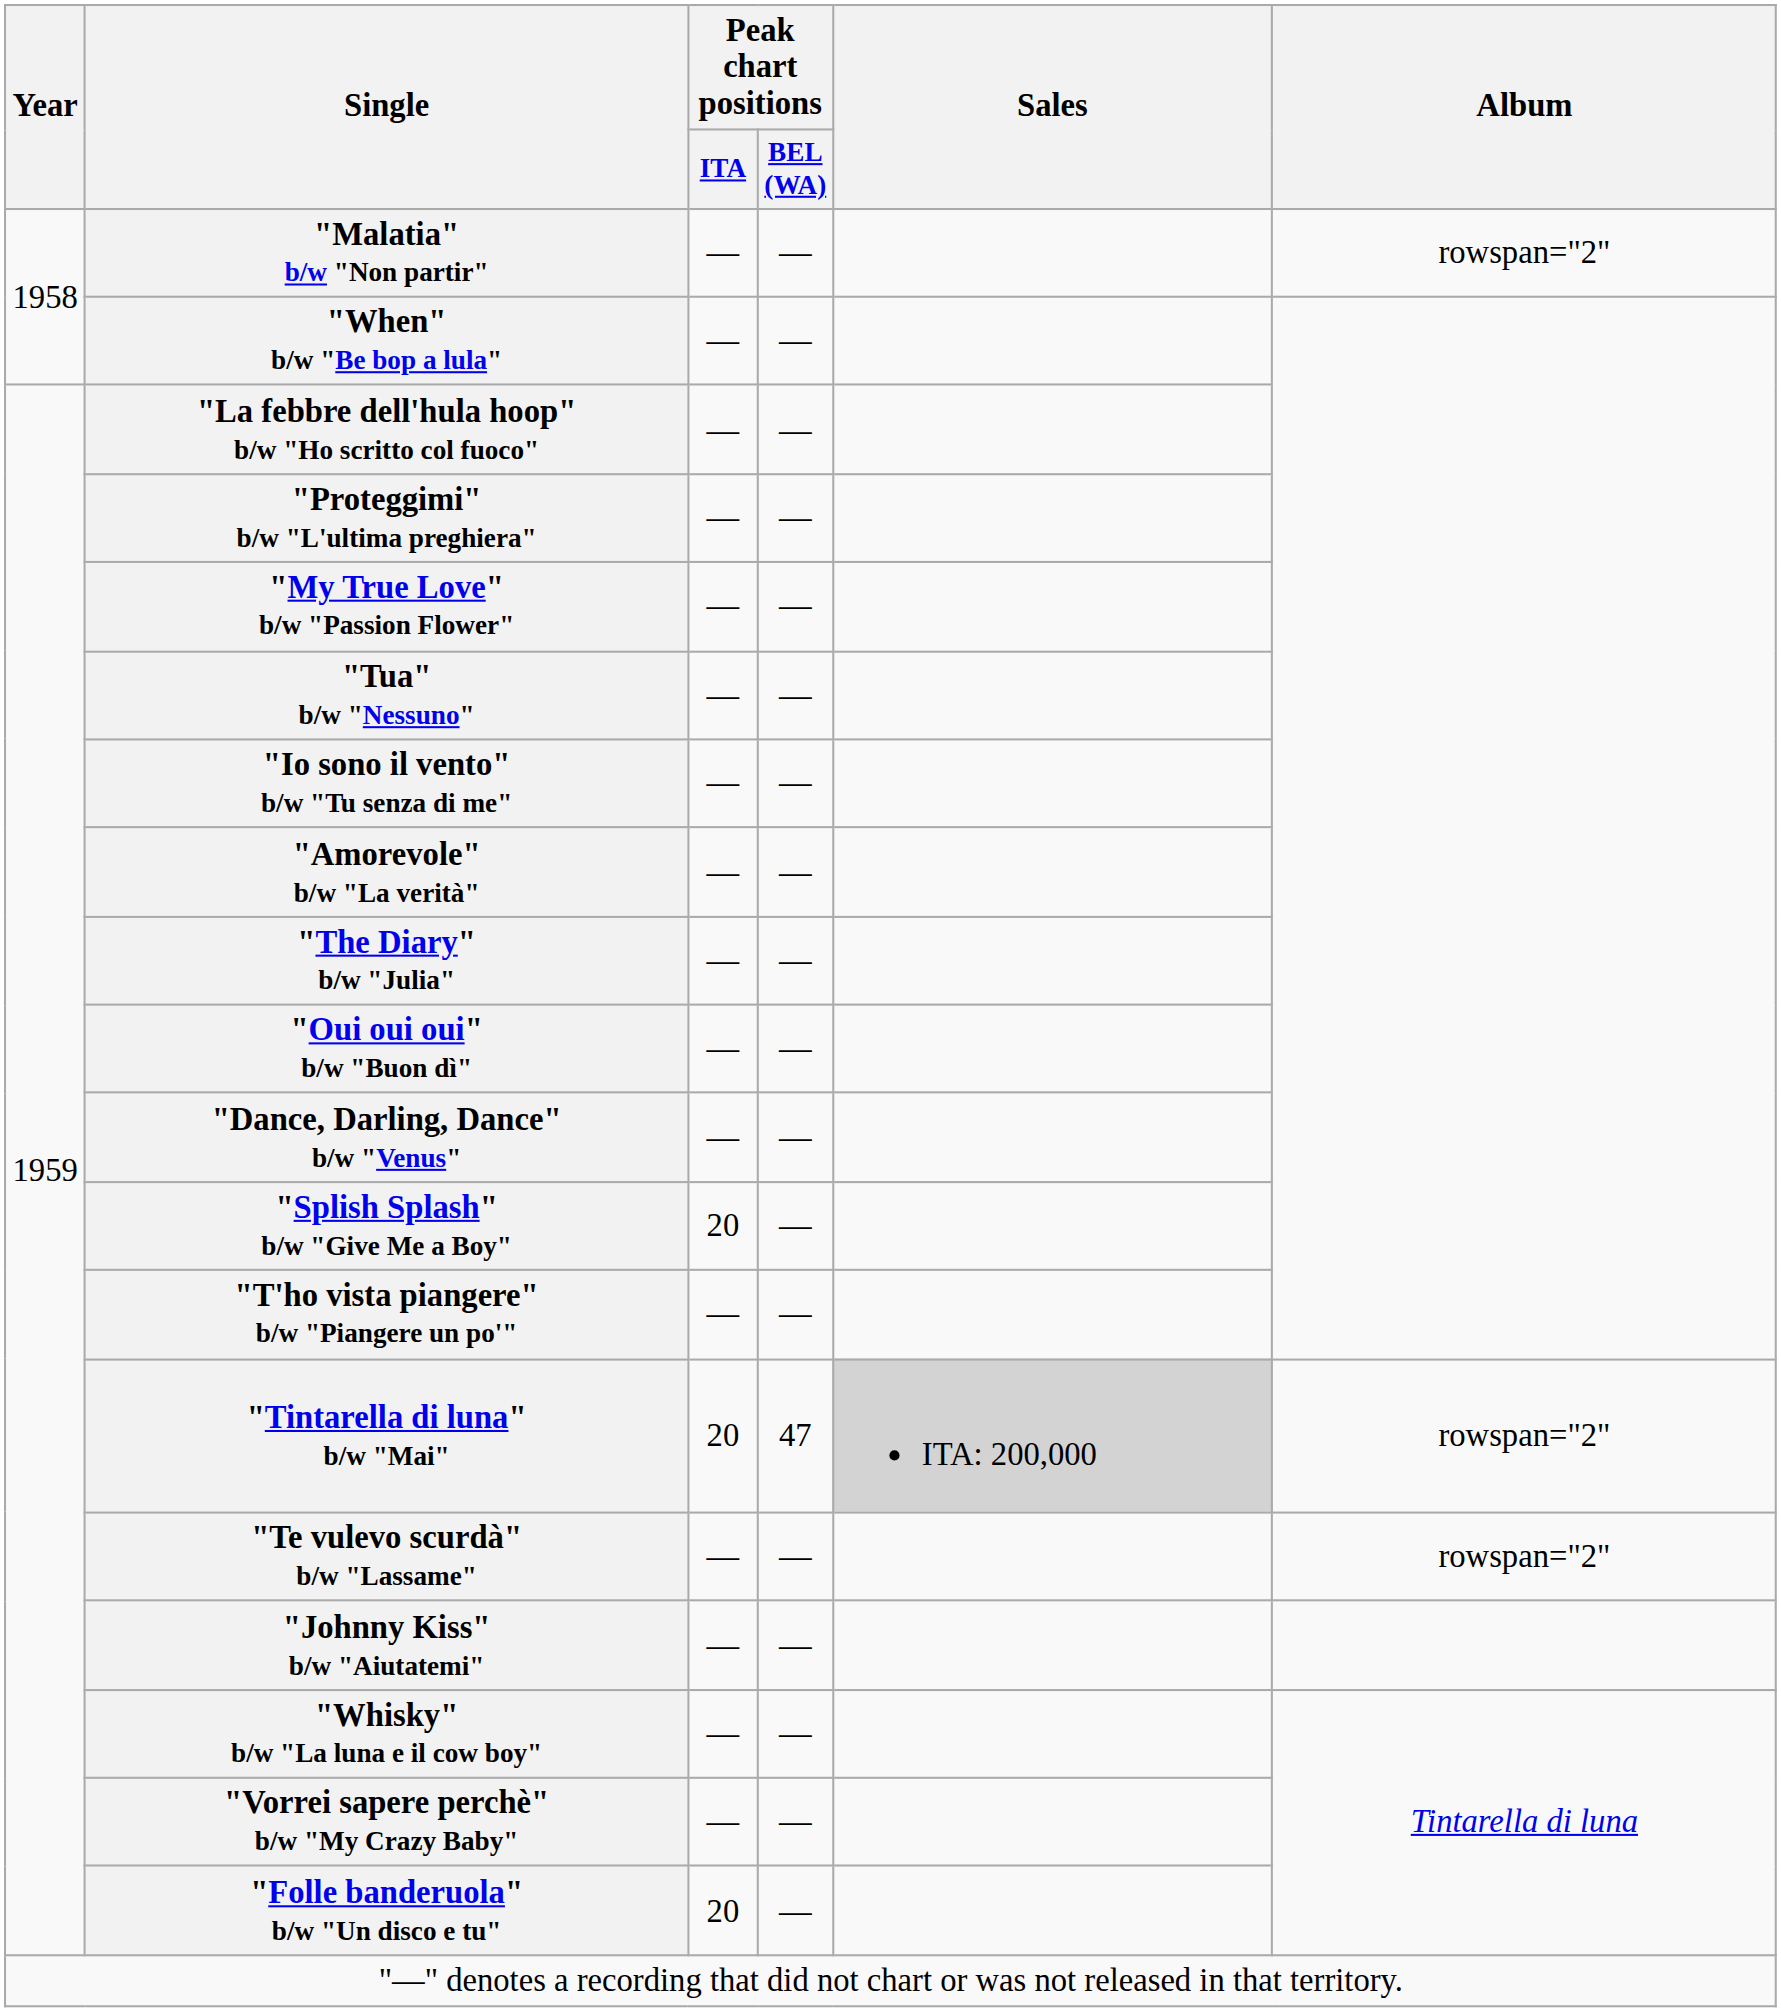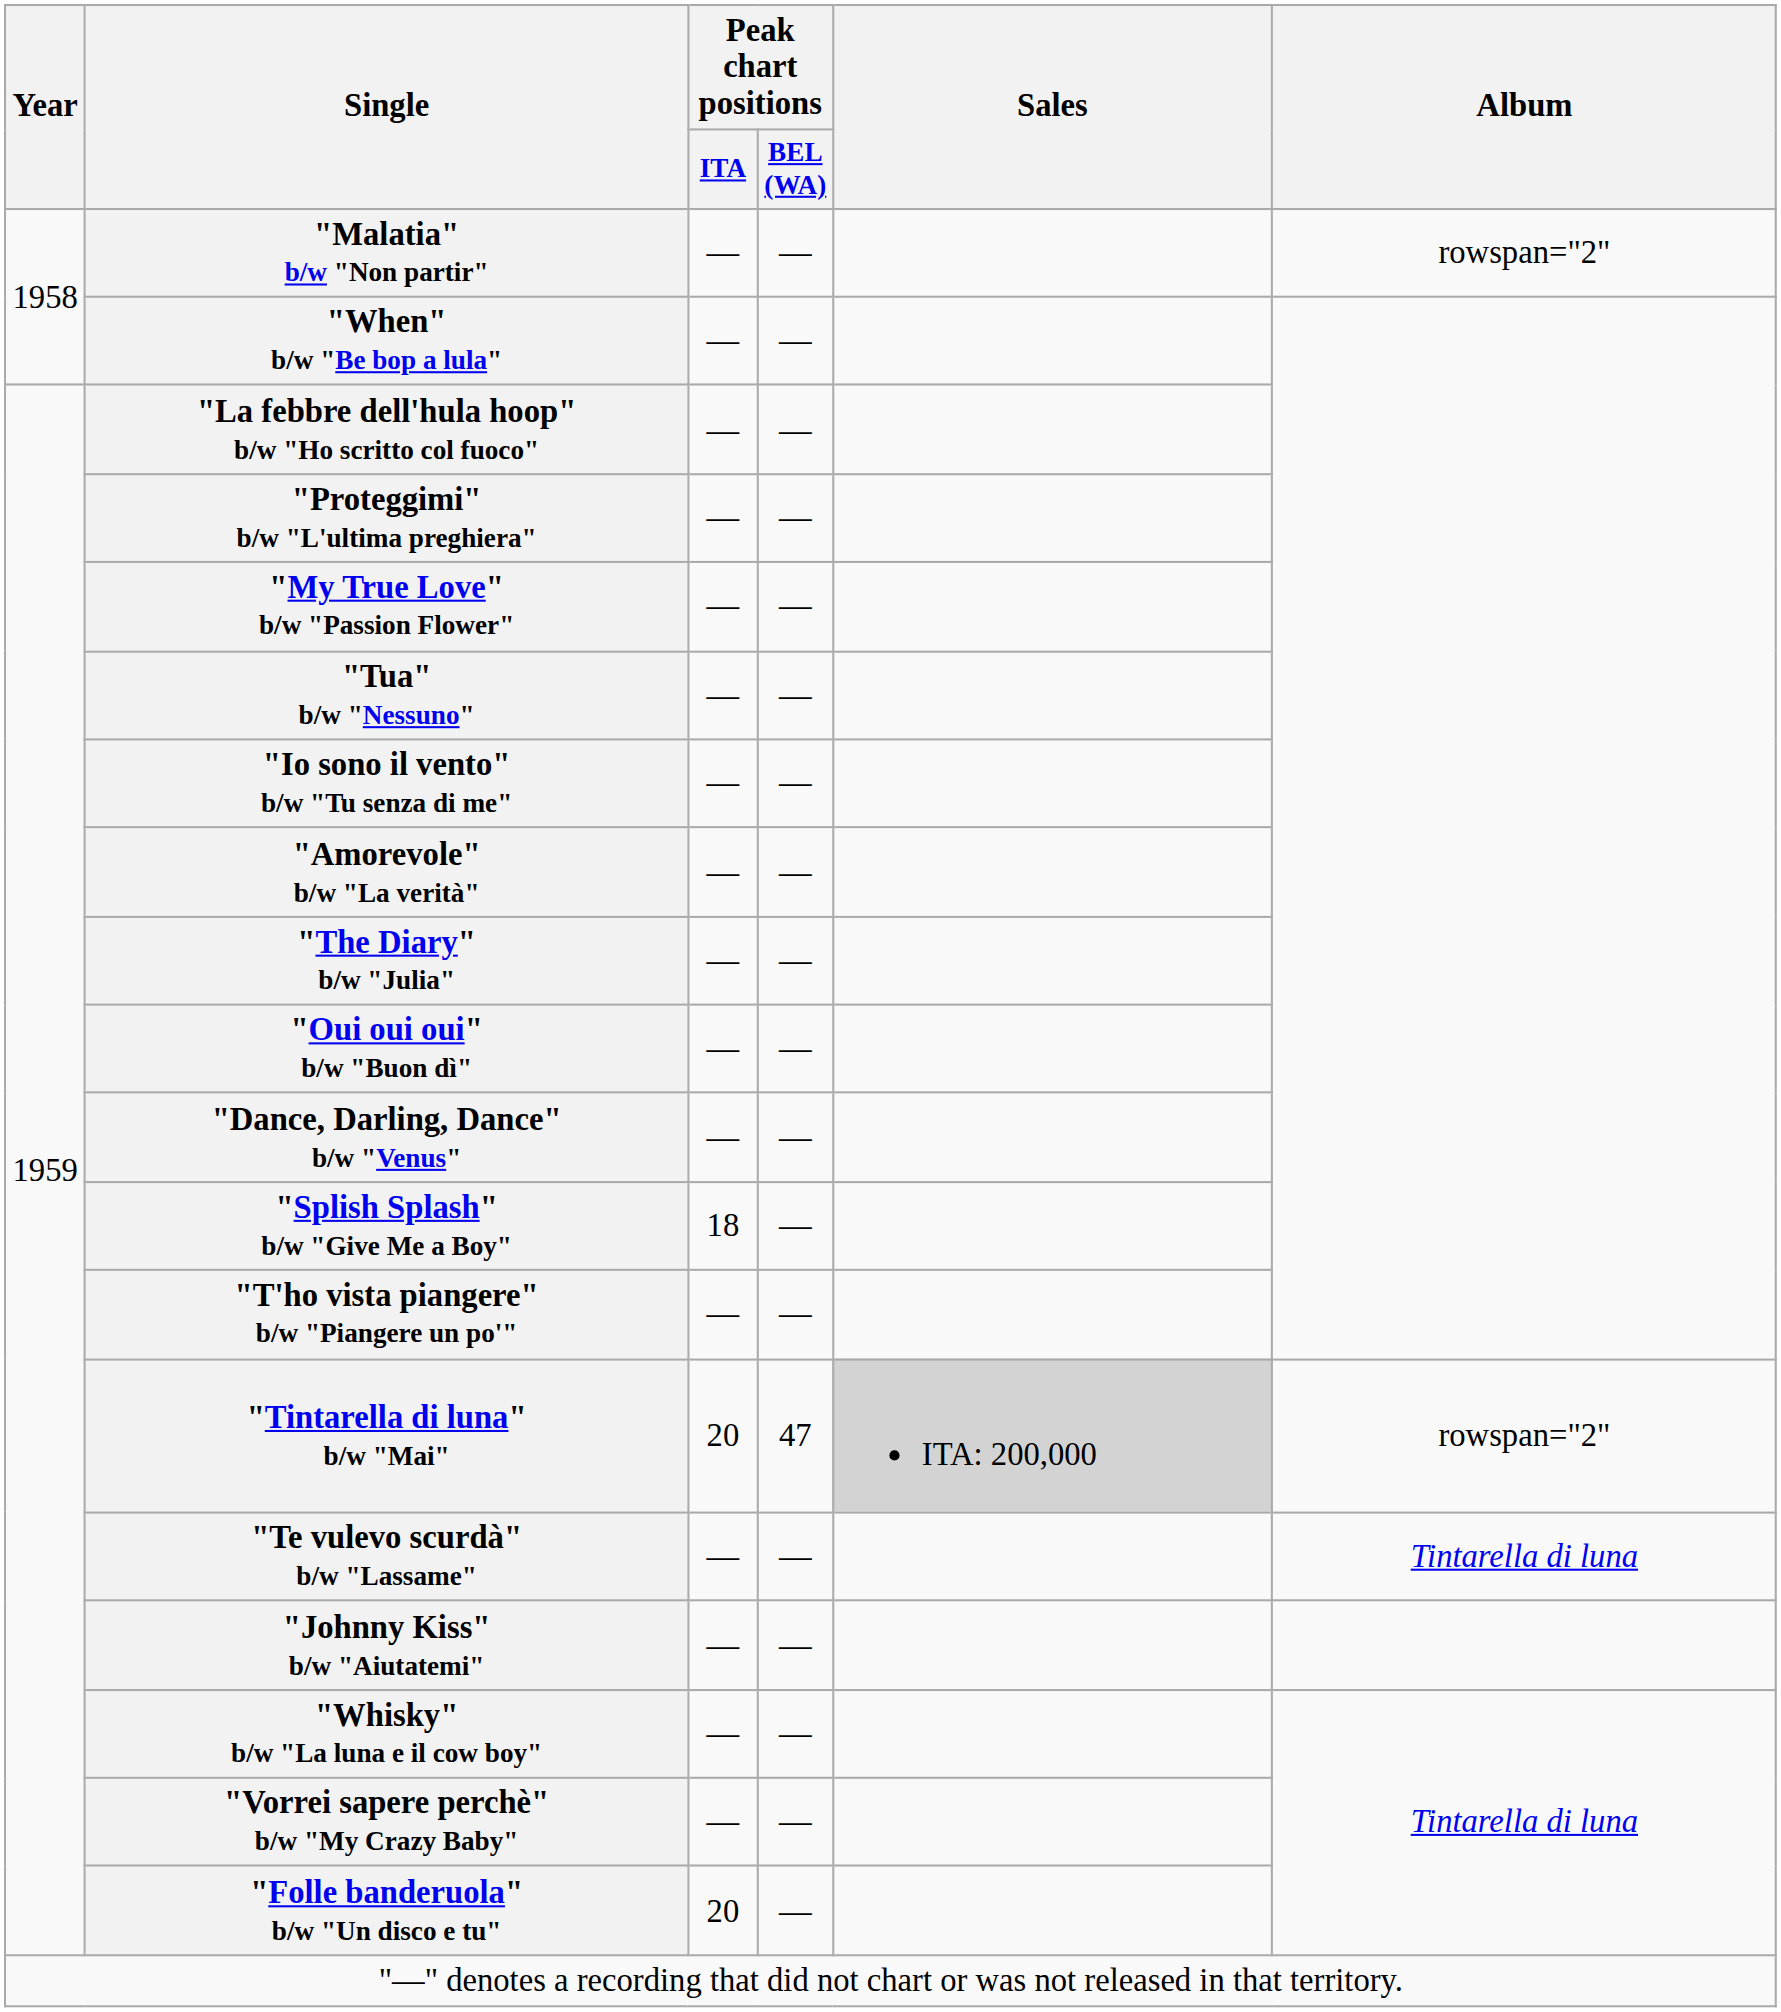(723, 1225) 20 -> (723, 1225) 18
(1524, 1556) rowspan="2" -> (1524, 1556) Tintarella di luna
